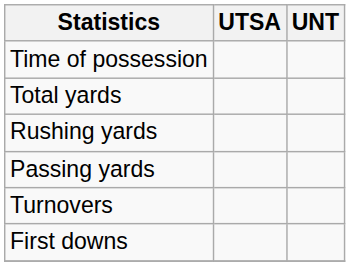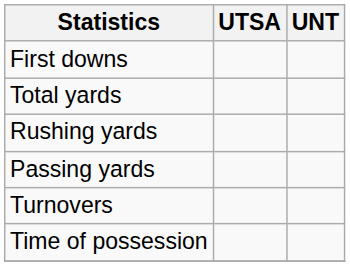rows swapped: (69, 242) <-> (109, 59)
